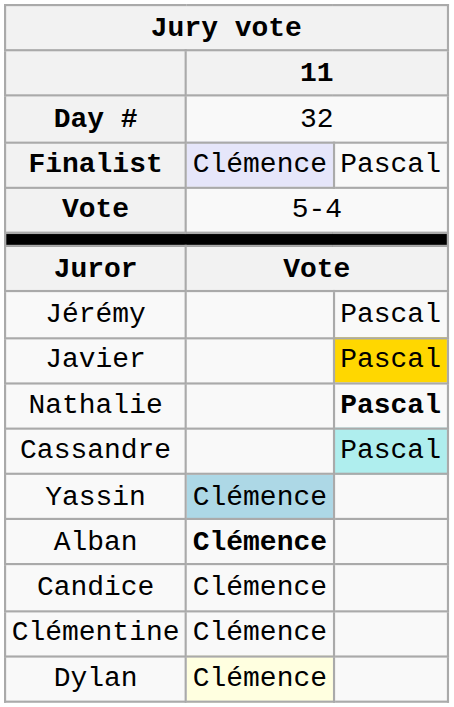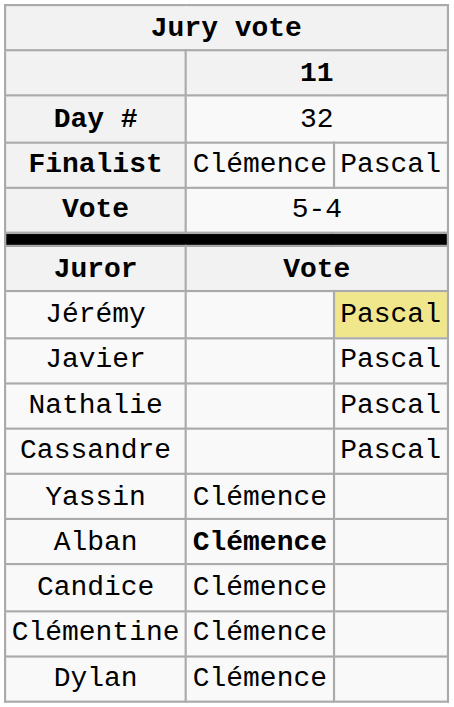(260, 165) lavender background -> (260, 165) no background
(391, 314) no background -> (391, 314) khaki background
(391, 360) gold background -> (391, 360) no background
(391, 406) bold -> (391, 406) normal
(391, 451) paleturquoise background -> (391, 451) no background
(260, 497) lightblue background -> (260, 497) no background
(260, 679) lightyellow background -> (260, 679) no background
